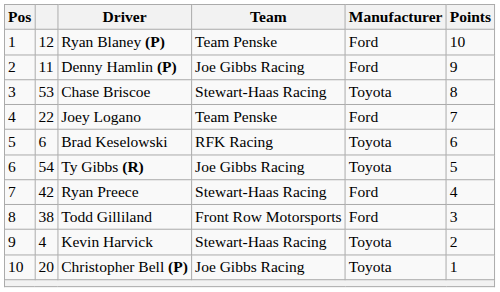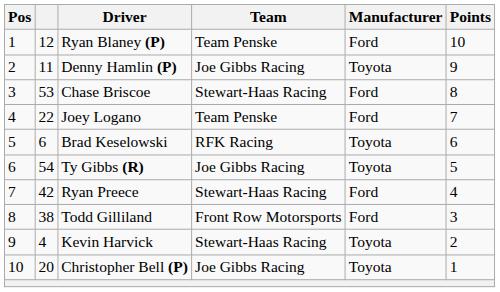(363, 66) Ford -> (370, 66) Toyota
(370, 91) Toyota -> (363, 91) Ford
